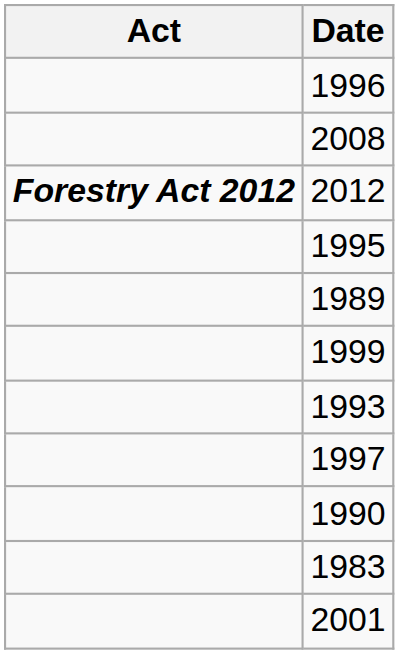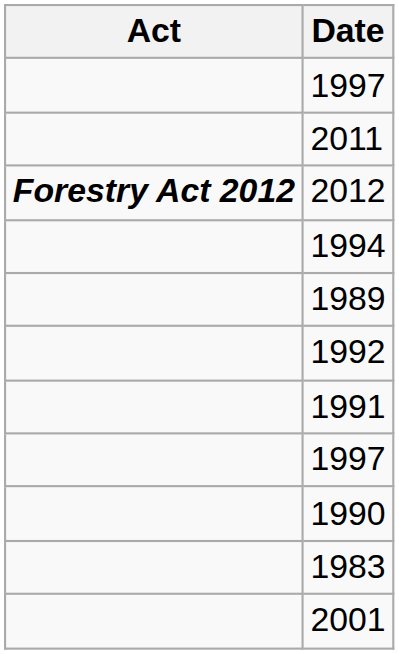(348, 84) 1996 -> (348, 84) 1997
(348, 138) 2008 -> (347, 138) 2011
(348, 245) 1995 -> (348, 245) 1994
(348, 352) 1999 -> (348, 352) 1992
(348, 406) 1993 -> (348, 406) 1991
